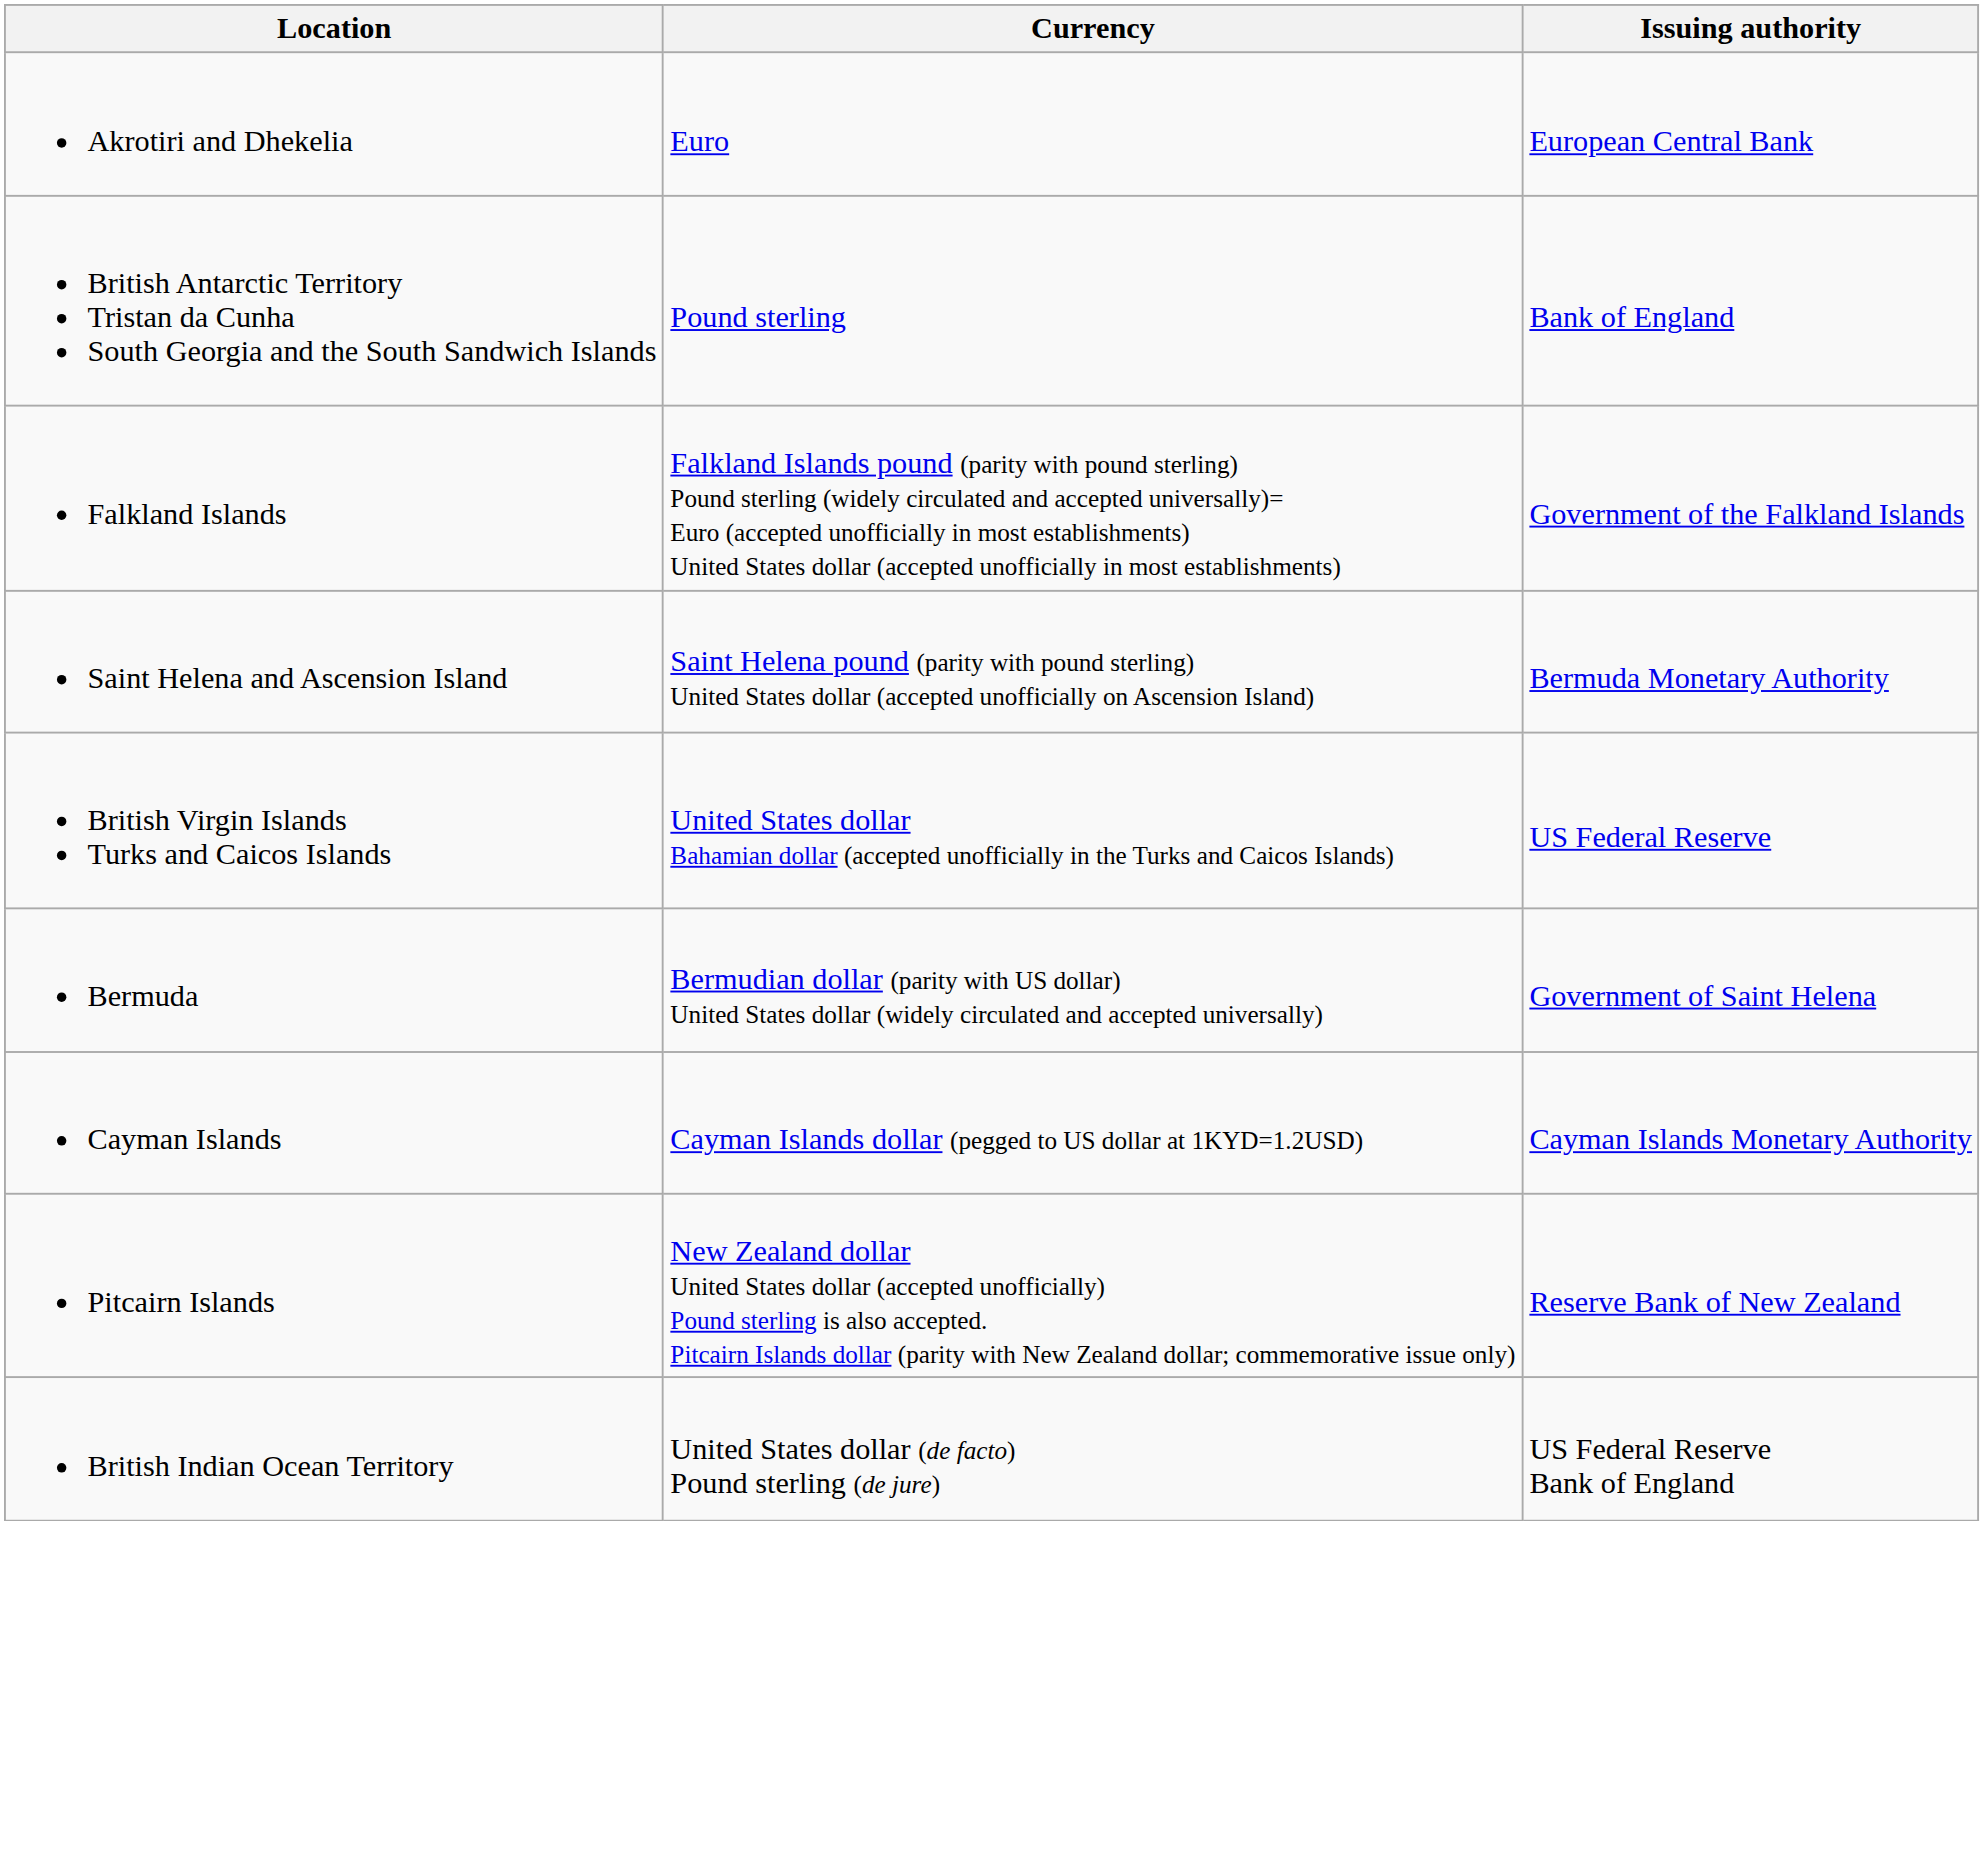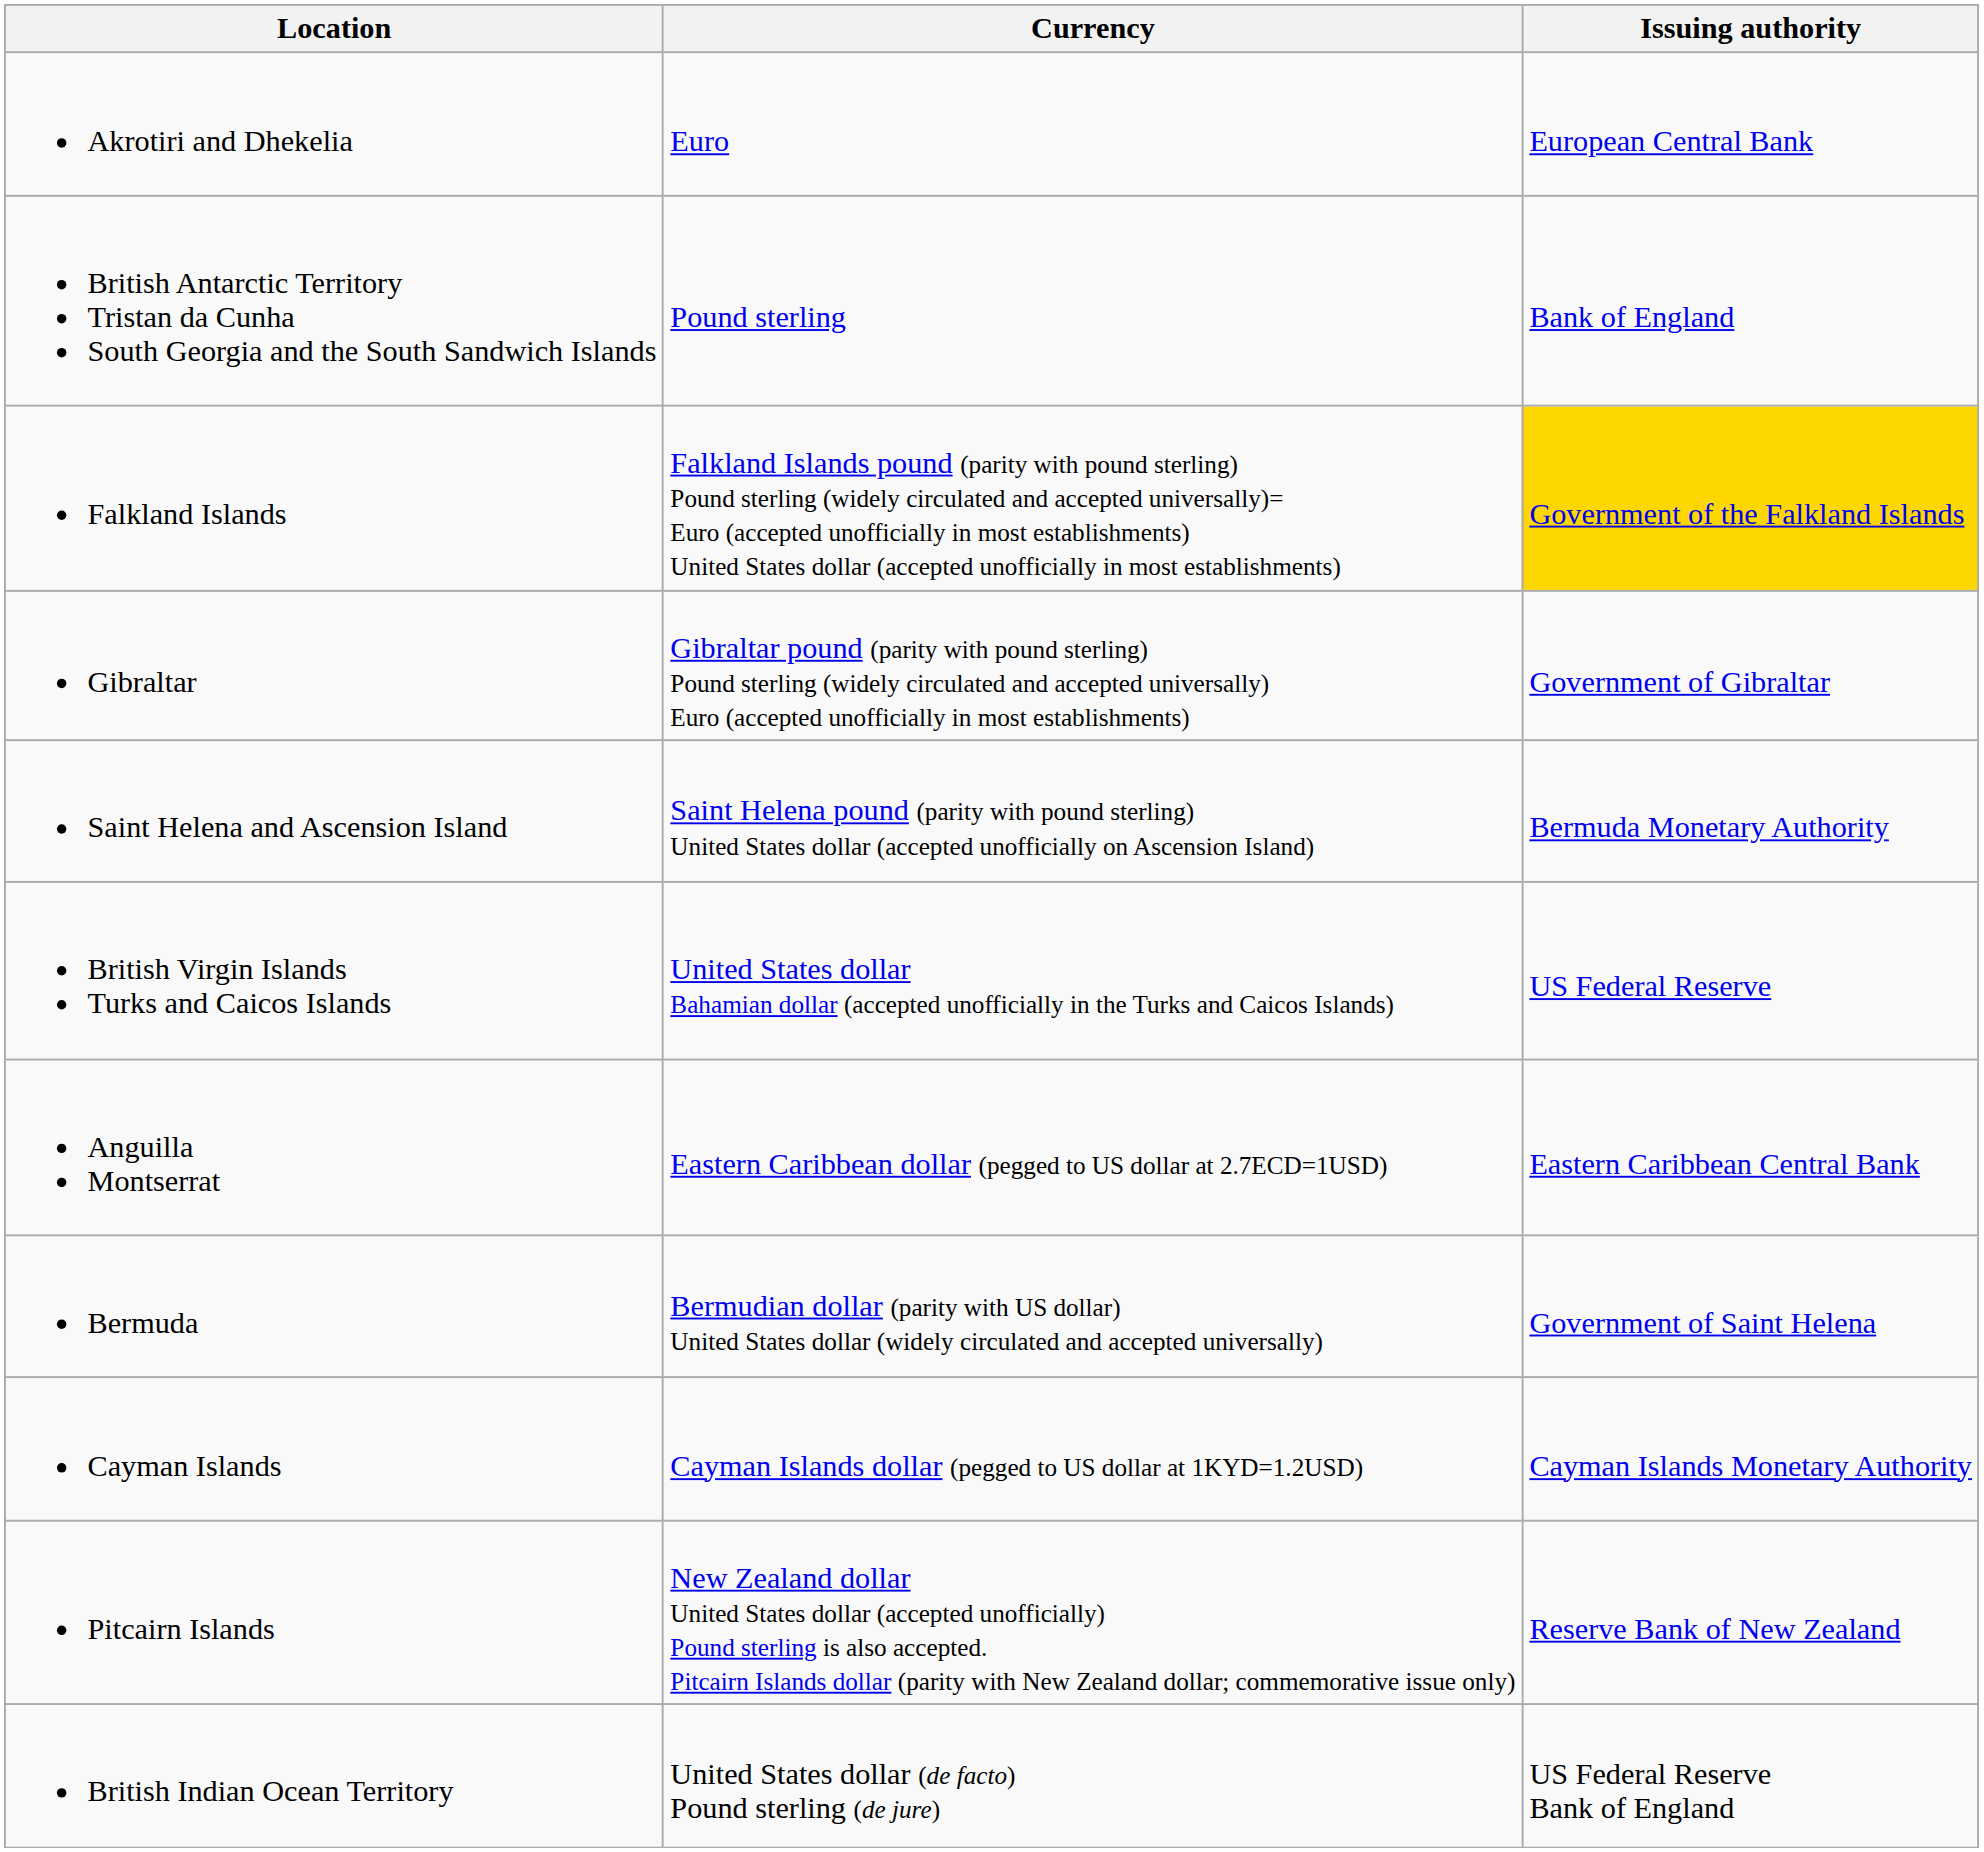(1747, 514) no background -> (1747, 514) gold background
+ row: (334, 682)
+ row: (334, 1164)
